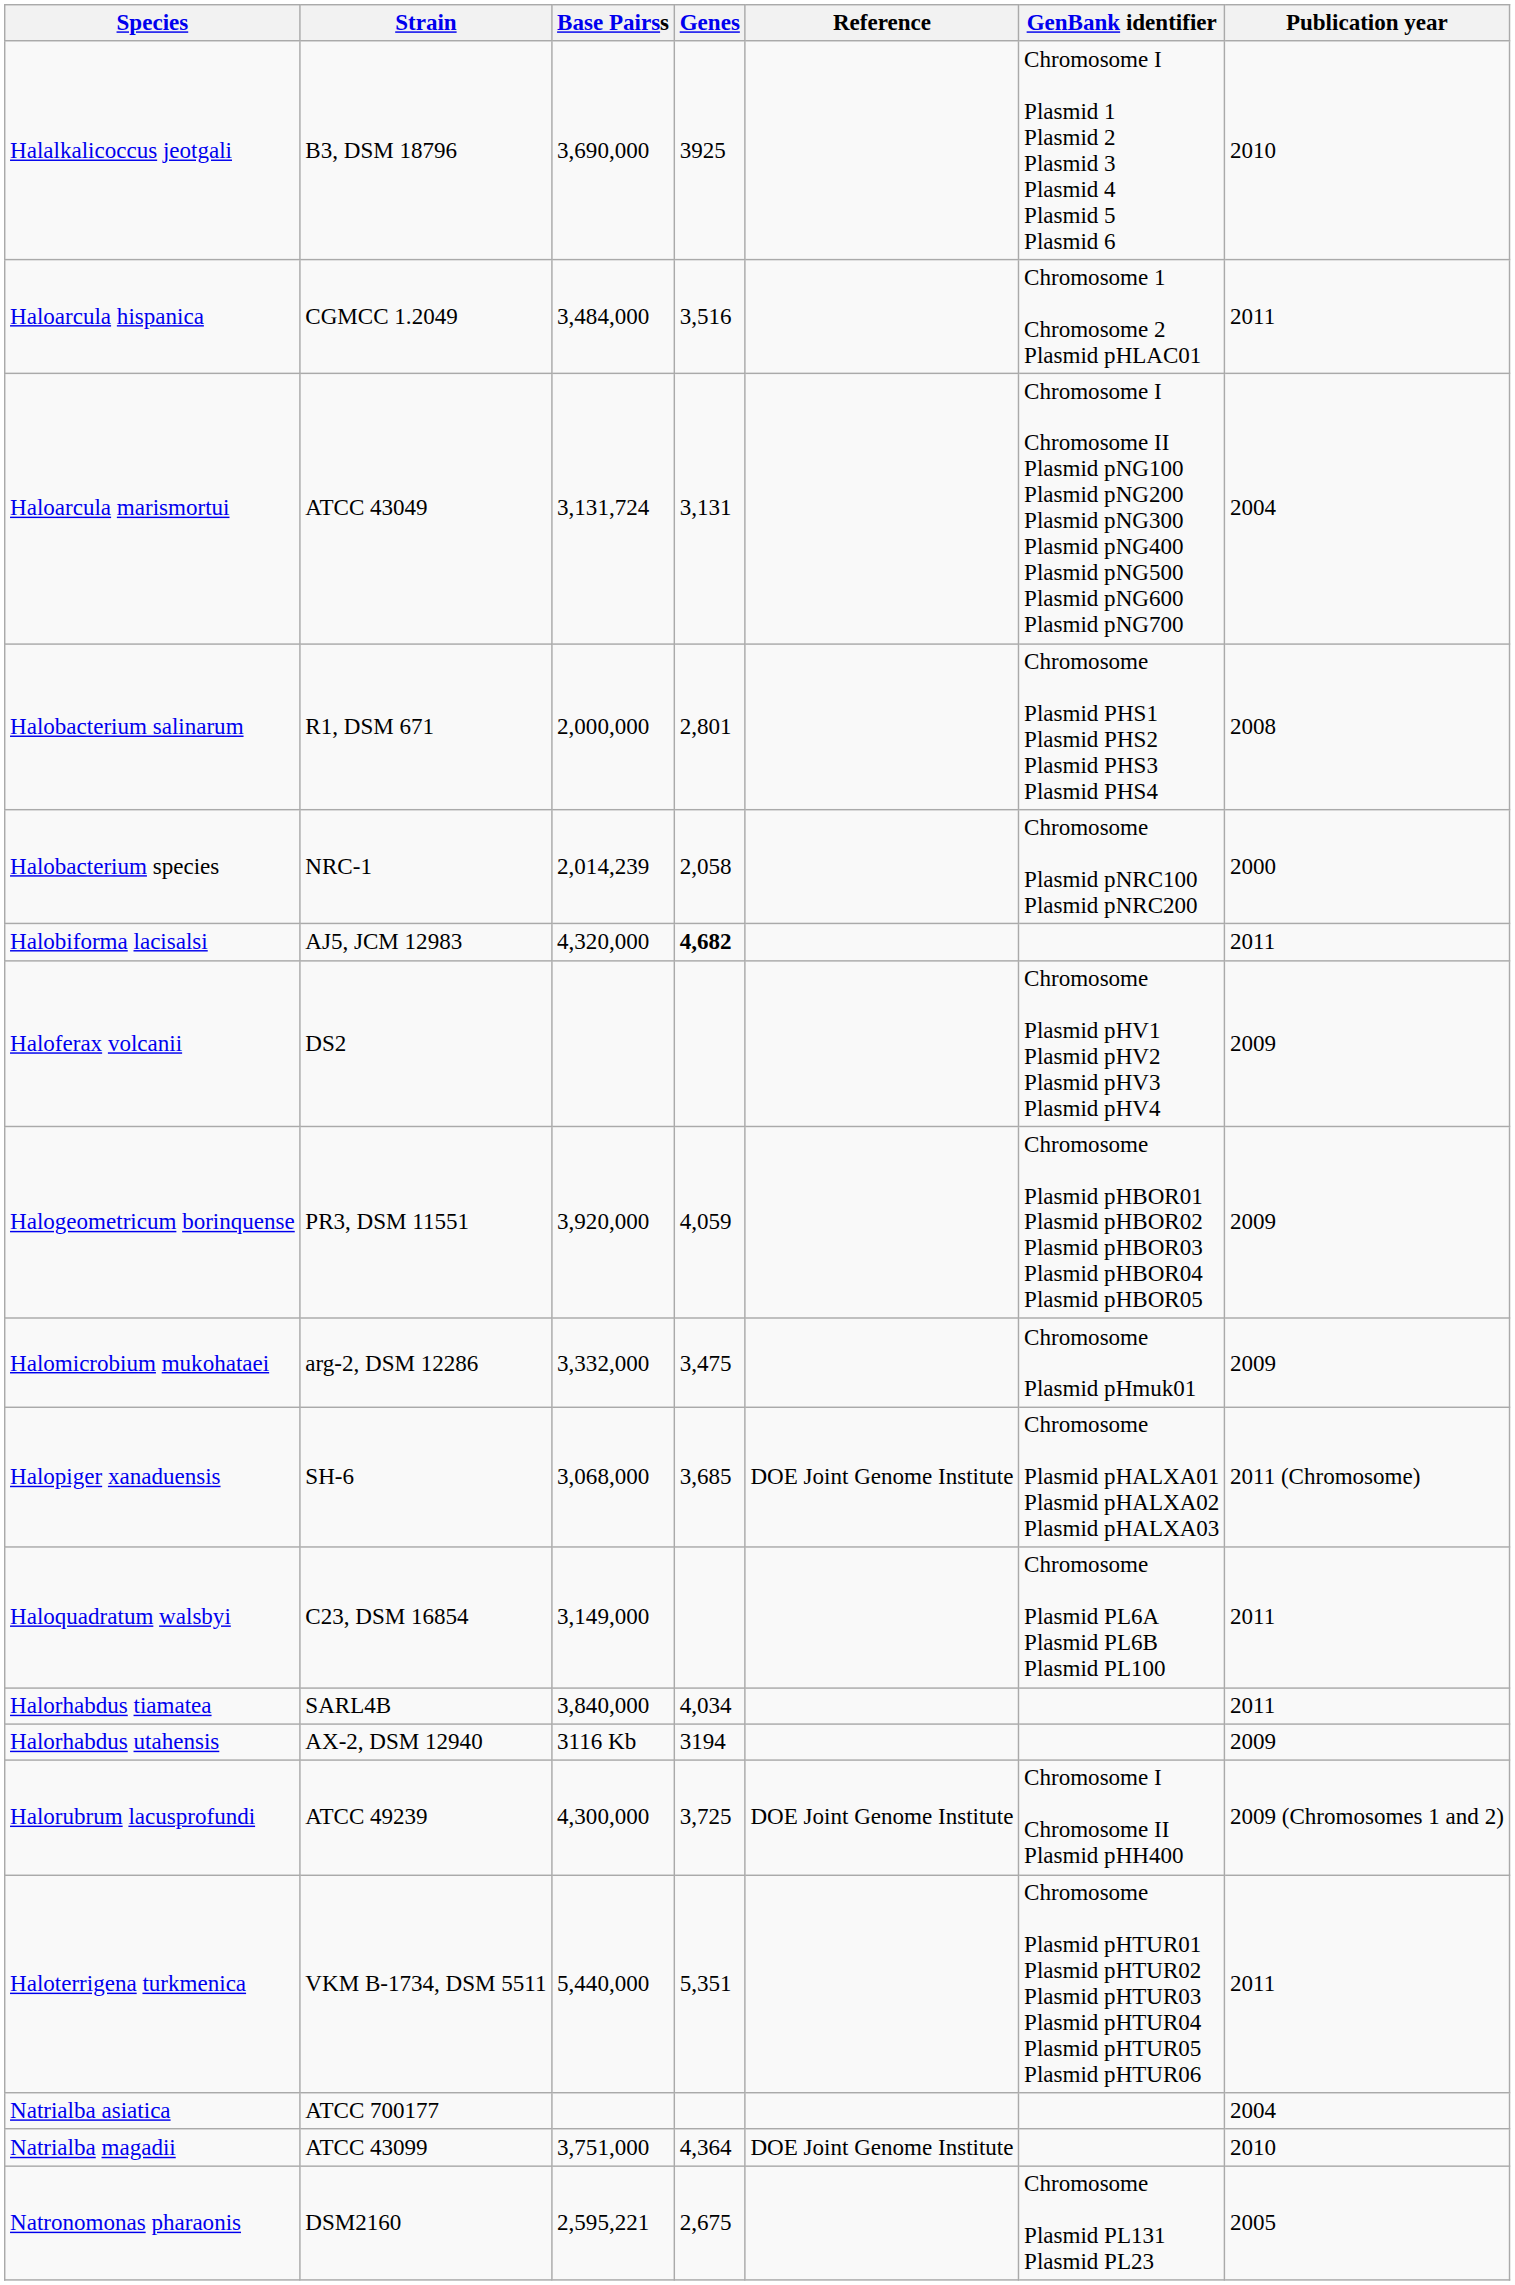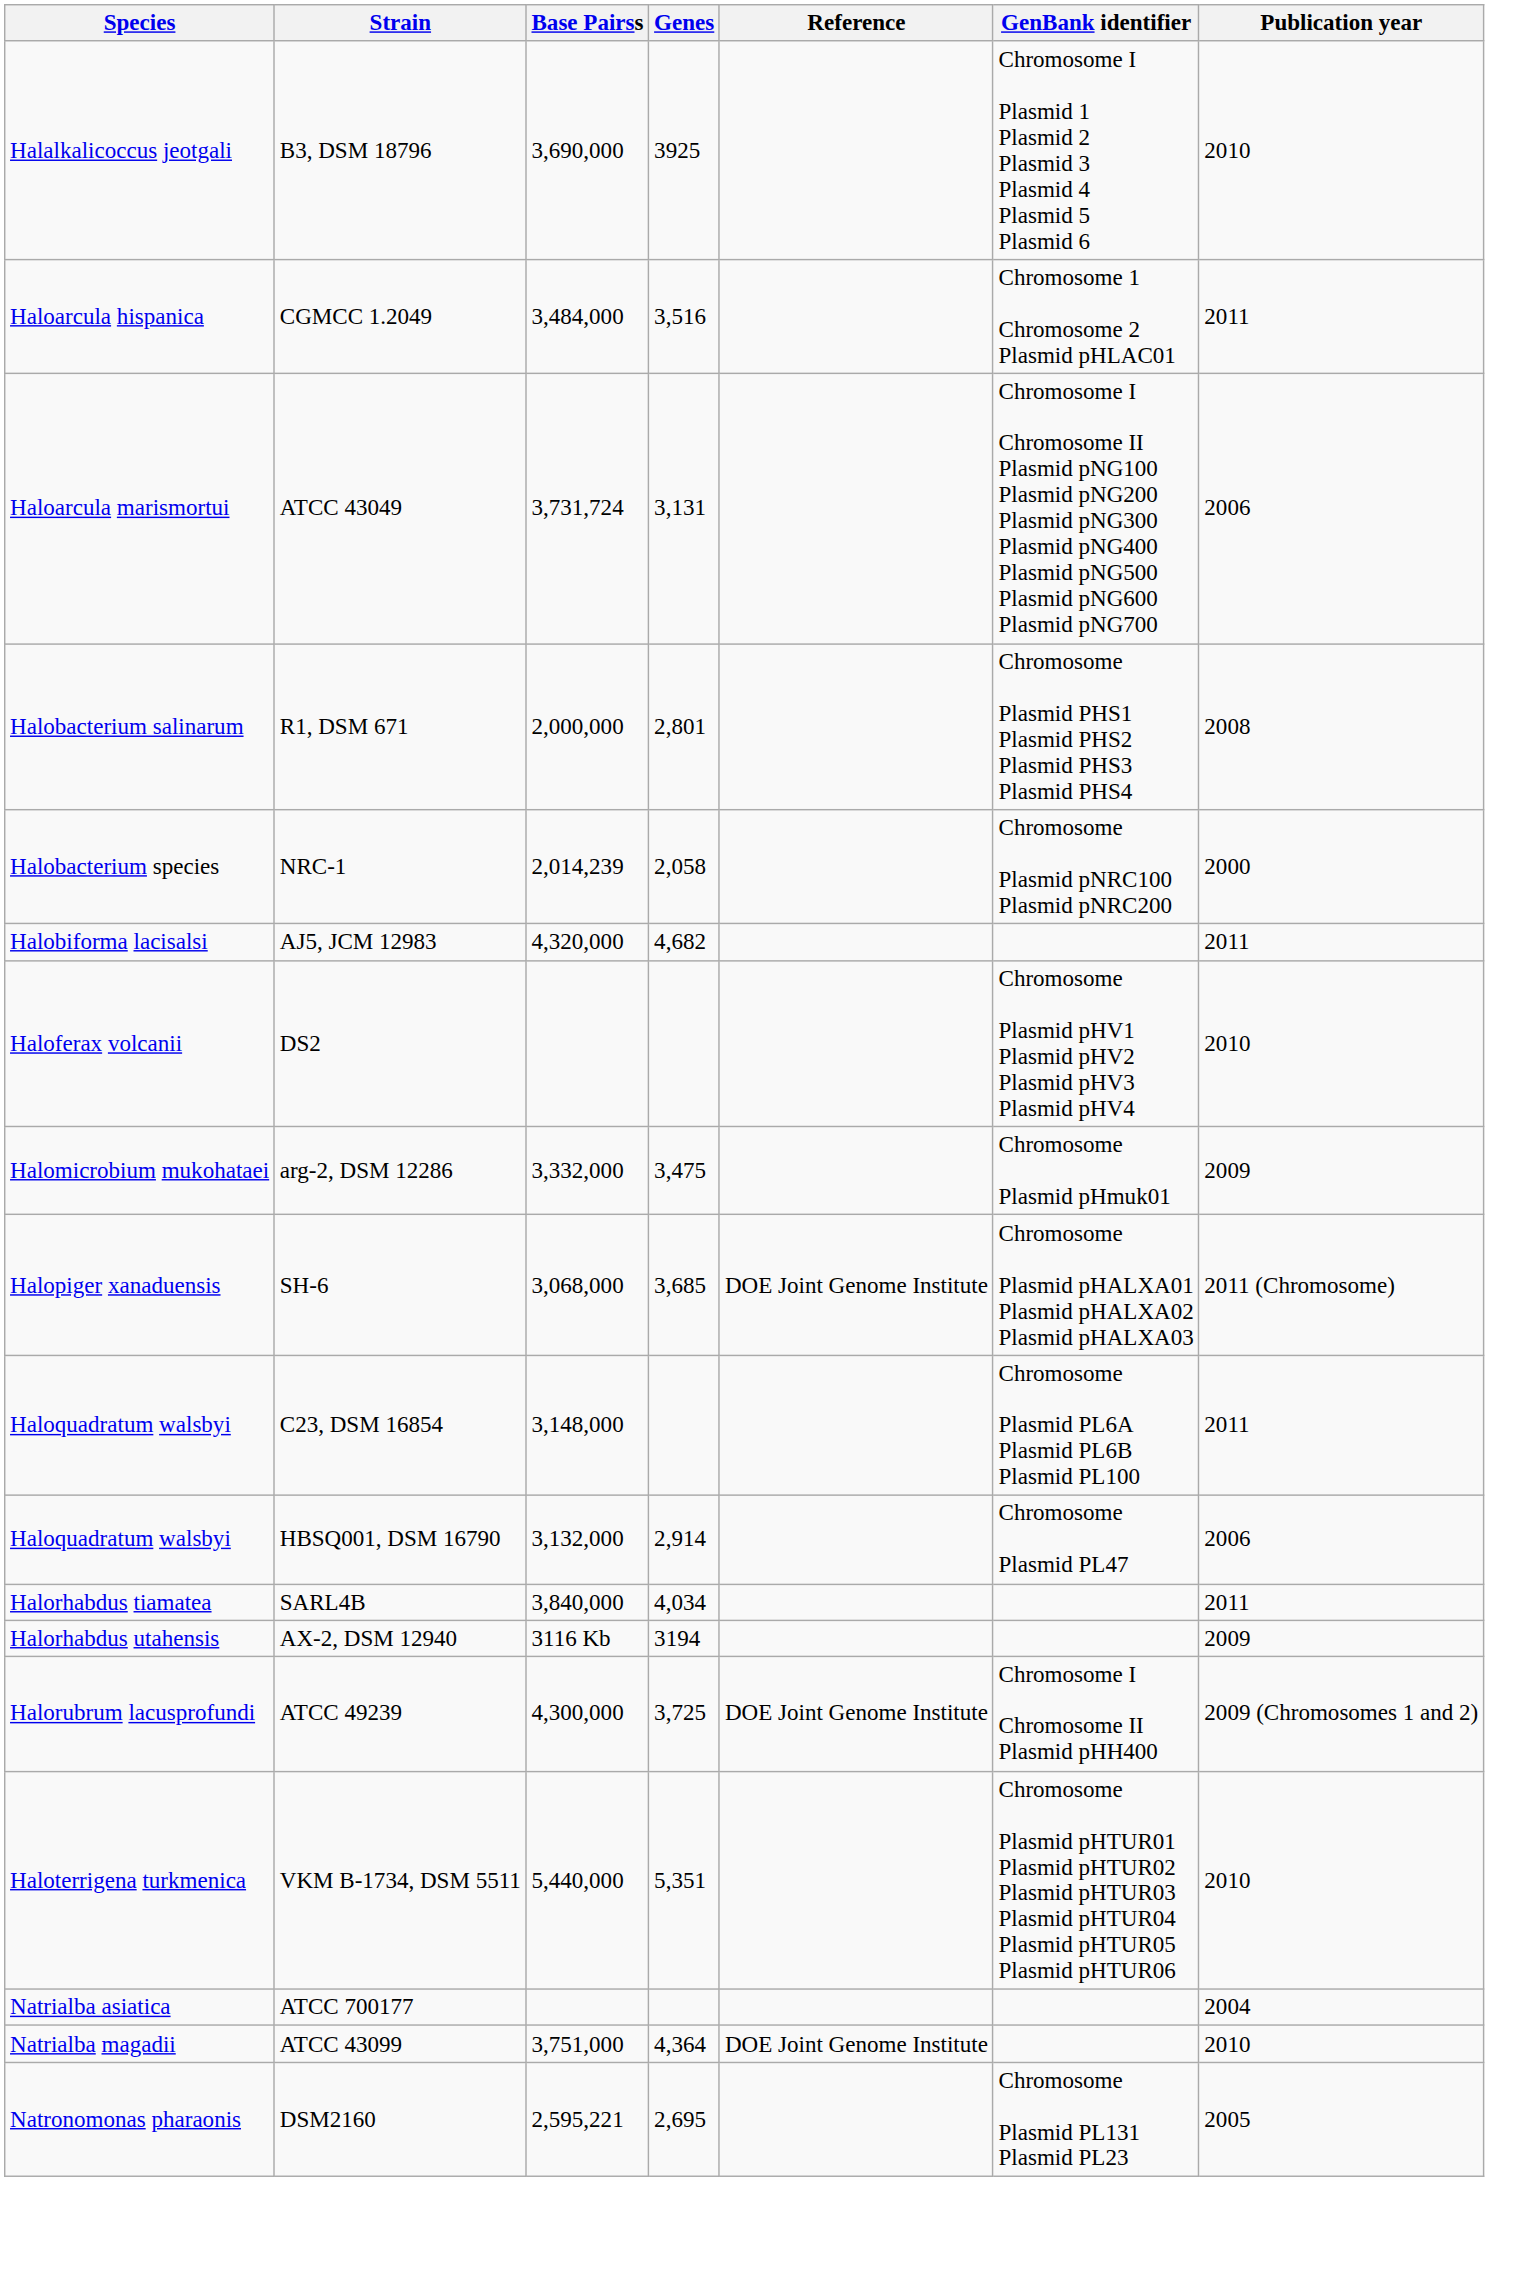(603, 508) 3,131,724 -> (578, 508) 3,731,724
(1253, 508) 2004 -> (1227, 508) 2006
(706, 941) bold -> (680, 941) normal
(1253, 1043) 2009 -> (1227, 1043) 2010
- row: (387, 1222)
(603, 1617) 3,149,000 -> (578, 1424) 3,148,000
+ row: (390, 1539)
(1253, 1983) 2011 -> (1227, 1879) 2010
(706, 2222) 2,675 -> (680, 2119) 2,695
